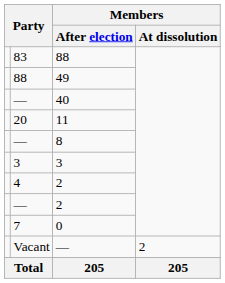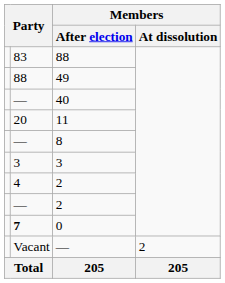(17, 225) normal -> (17, 225) bold
